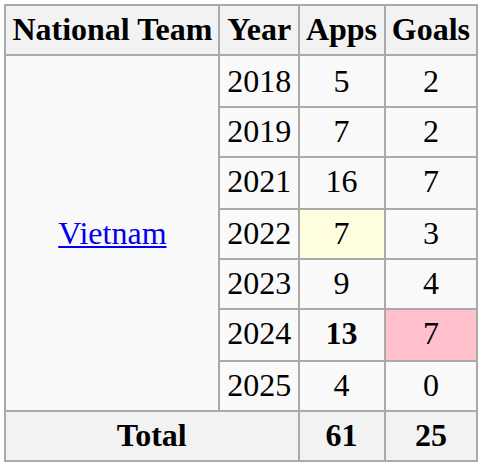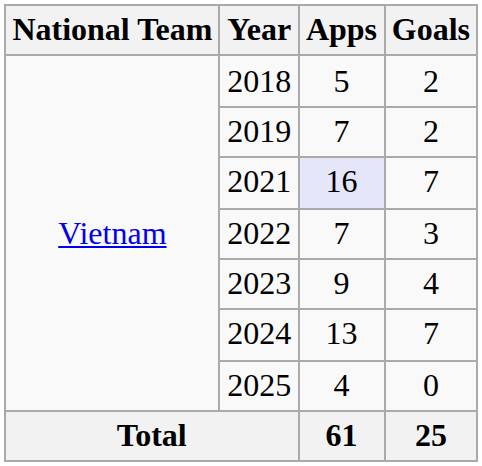(341, 182) no background -> (341, 182) lavender background
(341, 232) lightyellow background -> (341, 232) no background
(341, 334) bold -> (341, 334) normal
(431, 334) pink background -> (431, 334) no background
